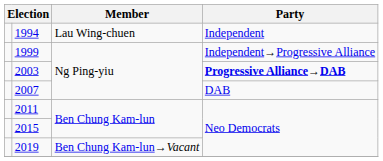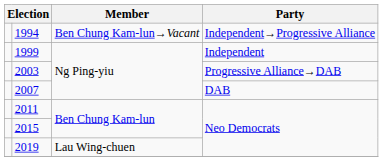(95, 33) Lau Wing-chuen -> (127, 33) Ben Chung Kam-lun→Vacant
(235, 33) Independent -> (290, 33) Independent→Progressive Alliance
(290, 52) Independent→Progressive Alliance -> (235, 52) Independent
(275, 71) bold -> (273, 71) normal
(127, 147) Ben Chung Kam-lun→Vacant -> (95, 147) Lau Wing-chuen
